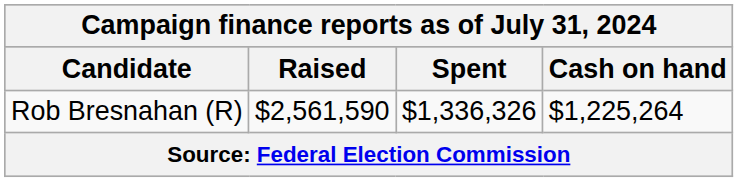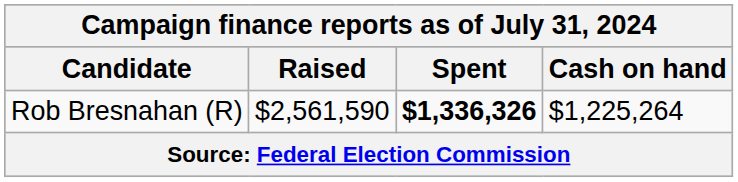(469, 111) normal -> (469, 111) bold
